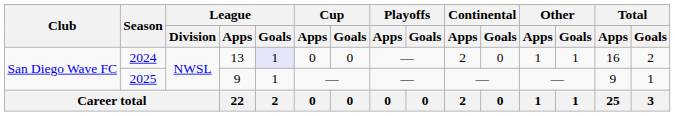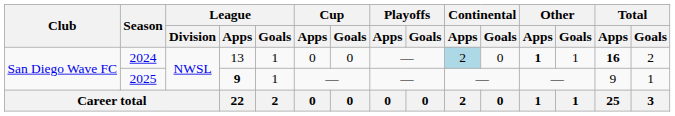(275, 57) lavender background -> (275, 57) no background
(463, 57) no background -> (463, 57) lightblue background
(538, 57) normal -> (538, 57) bold
(613, 57) normal -> (613, 57) bold
(237, 79) normal -> (237, 79) bold
